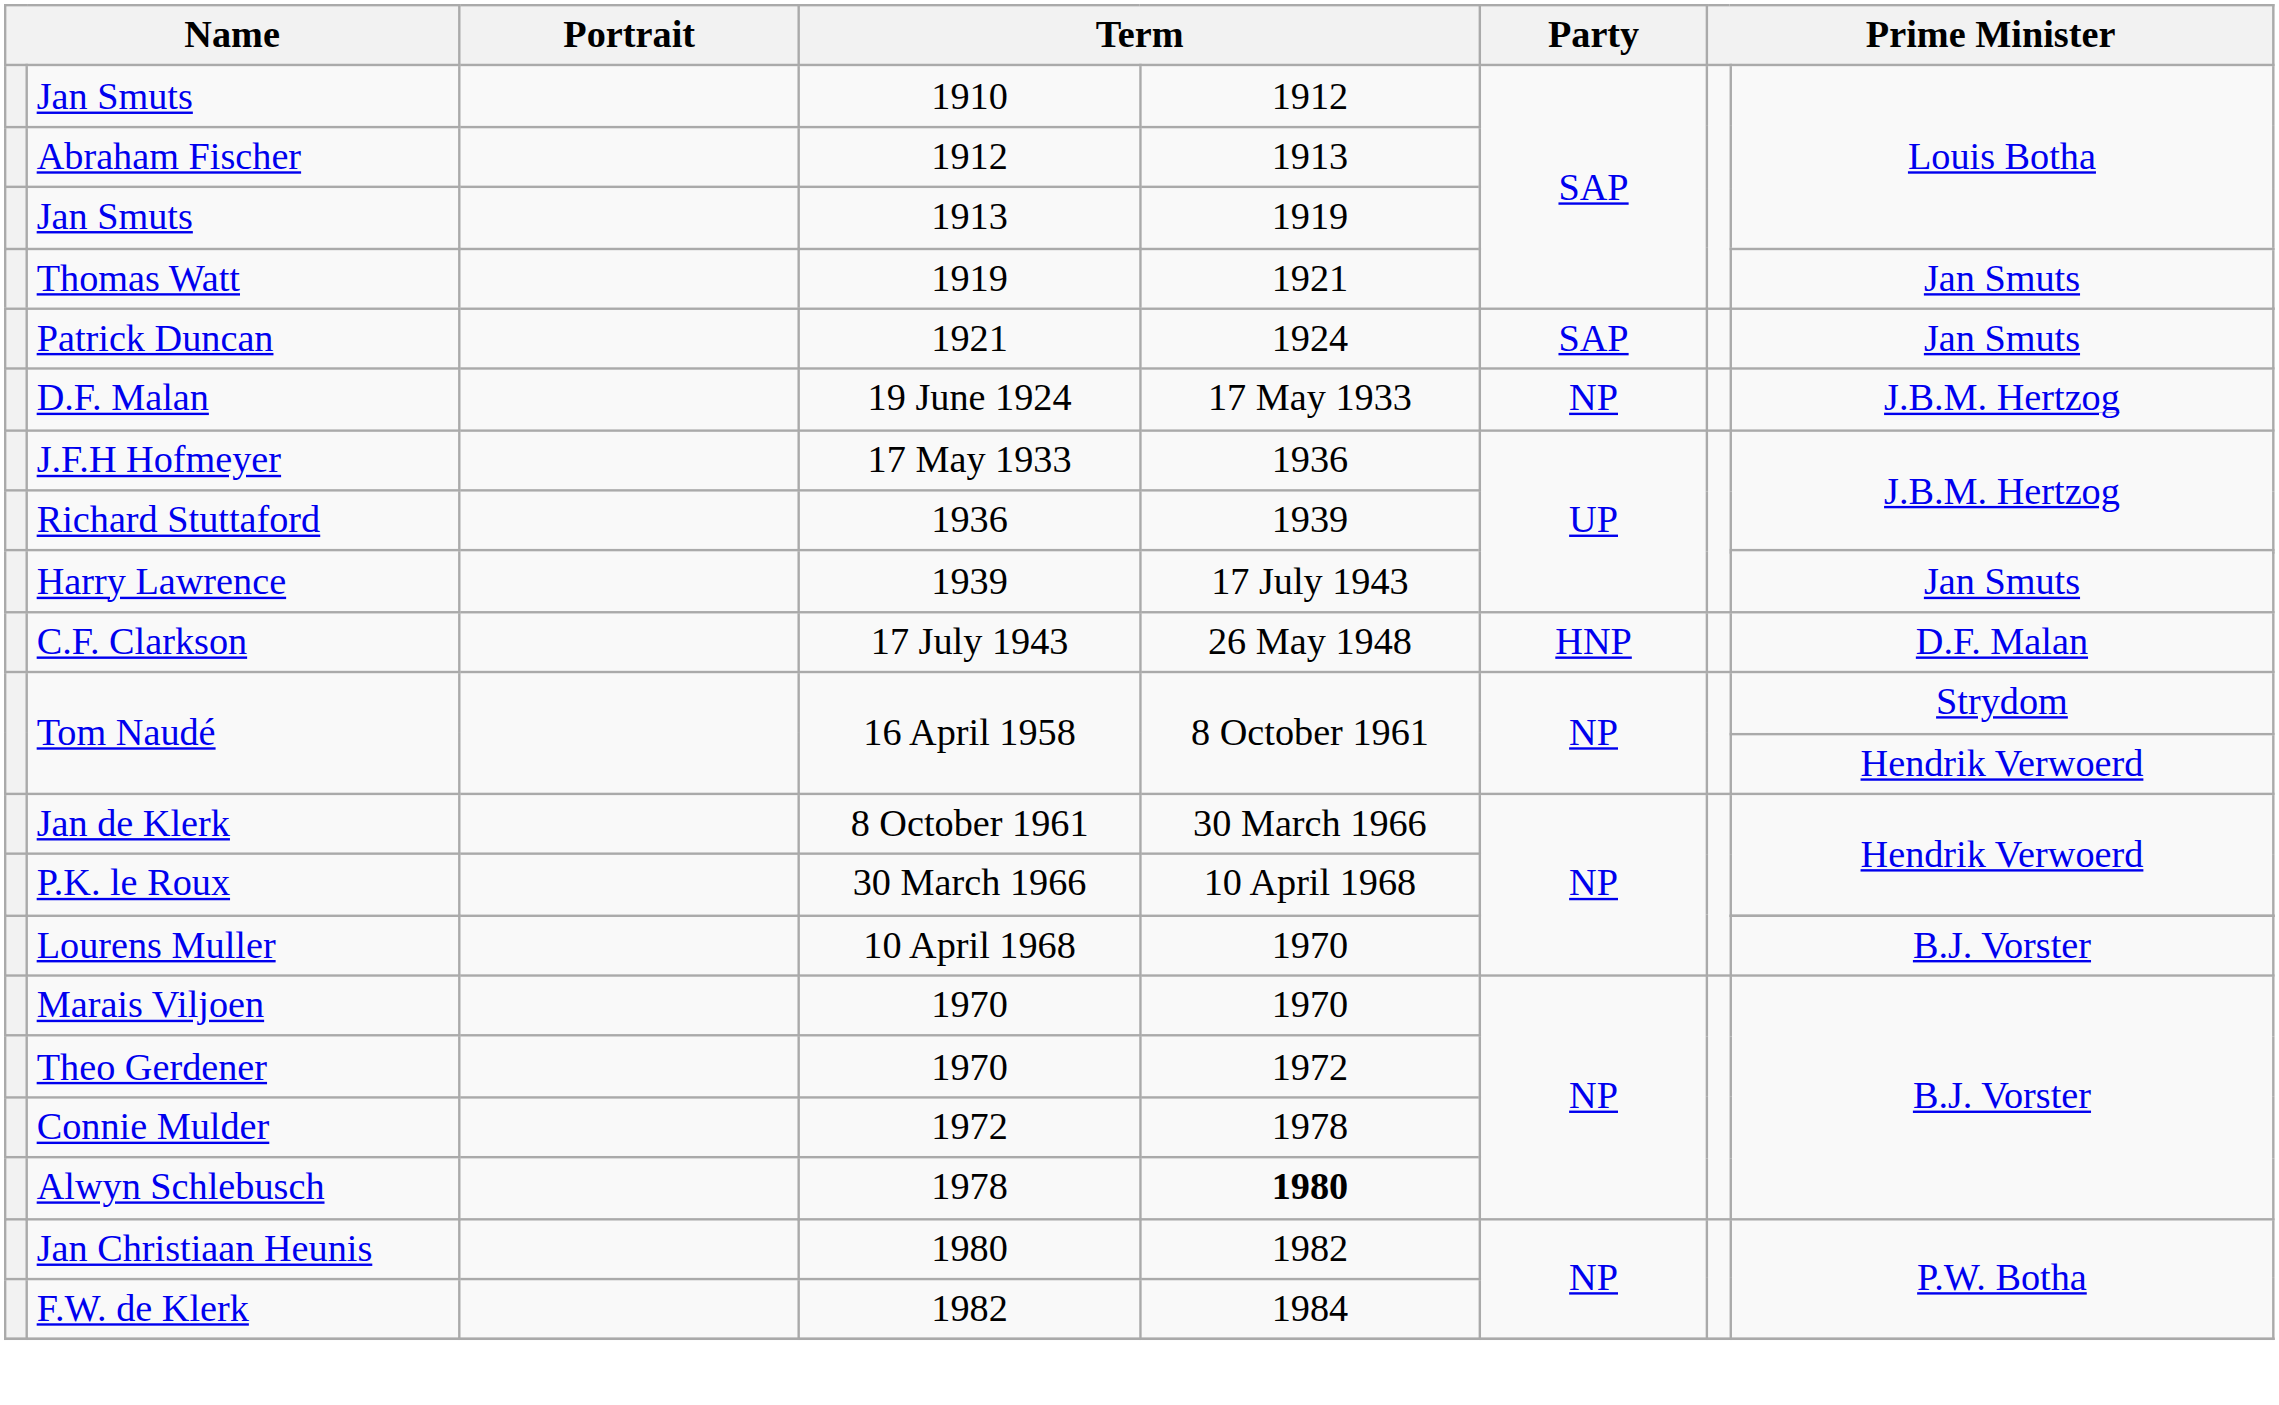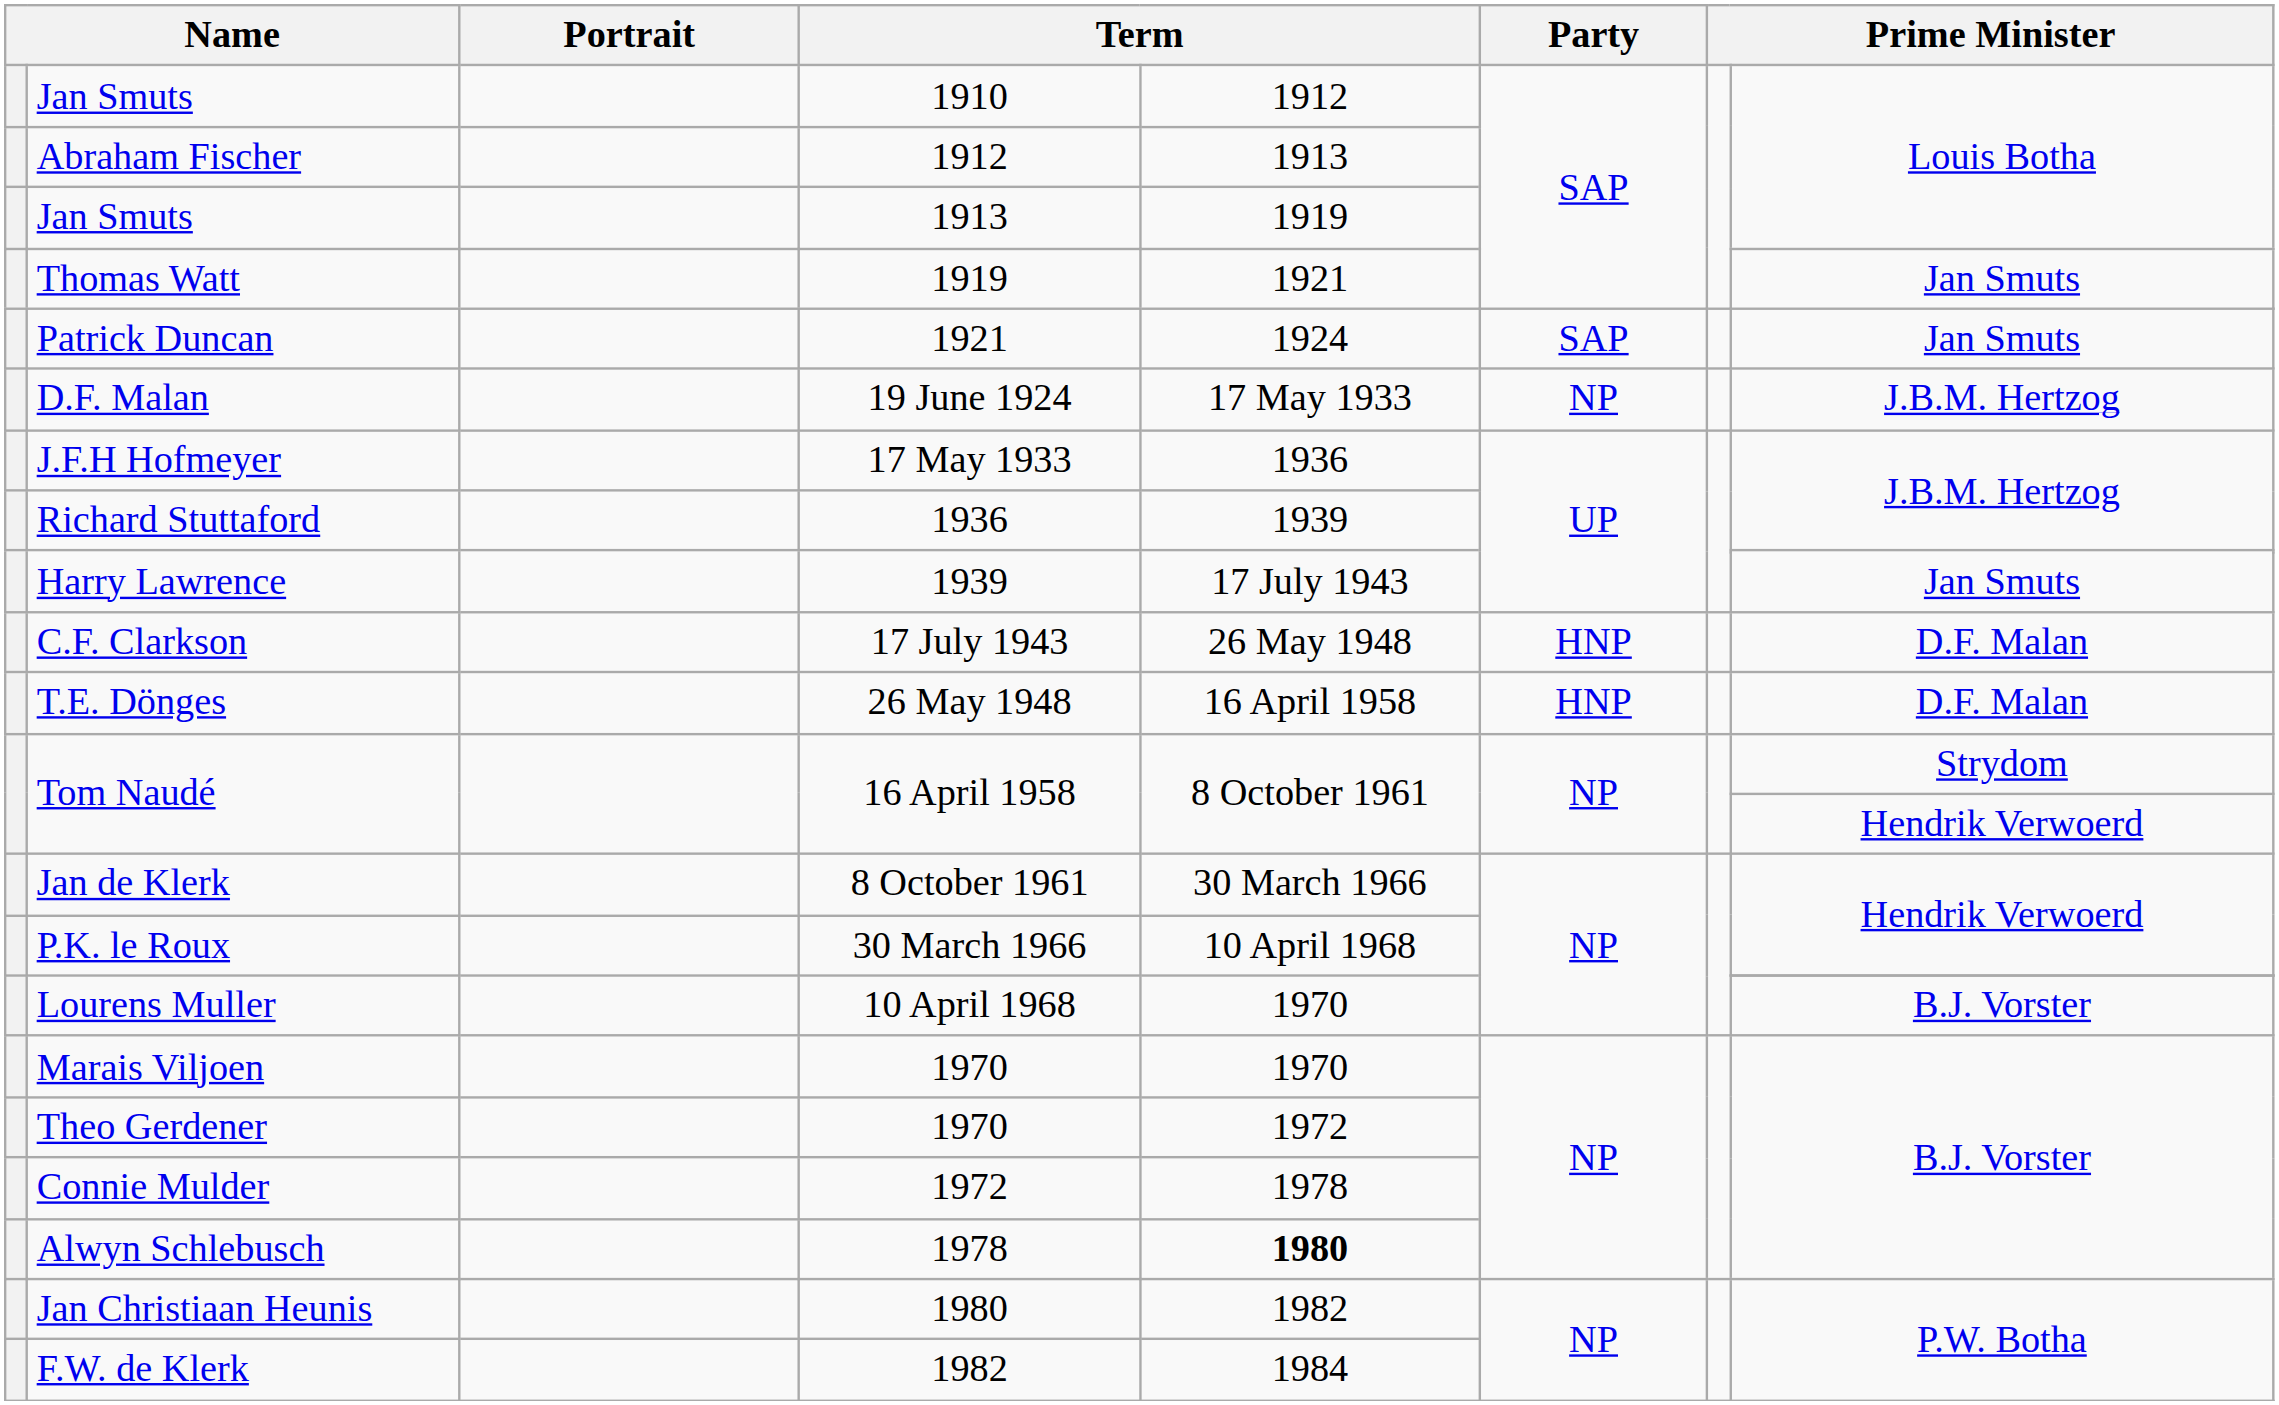+ row: (131, 701)
